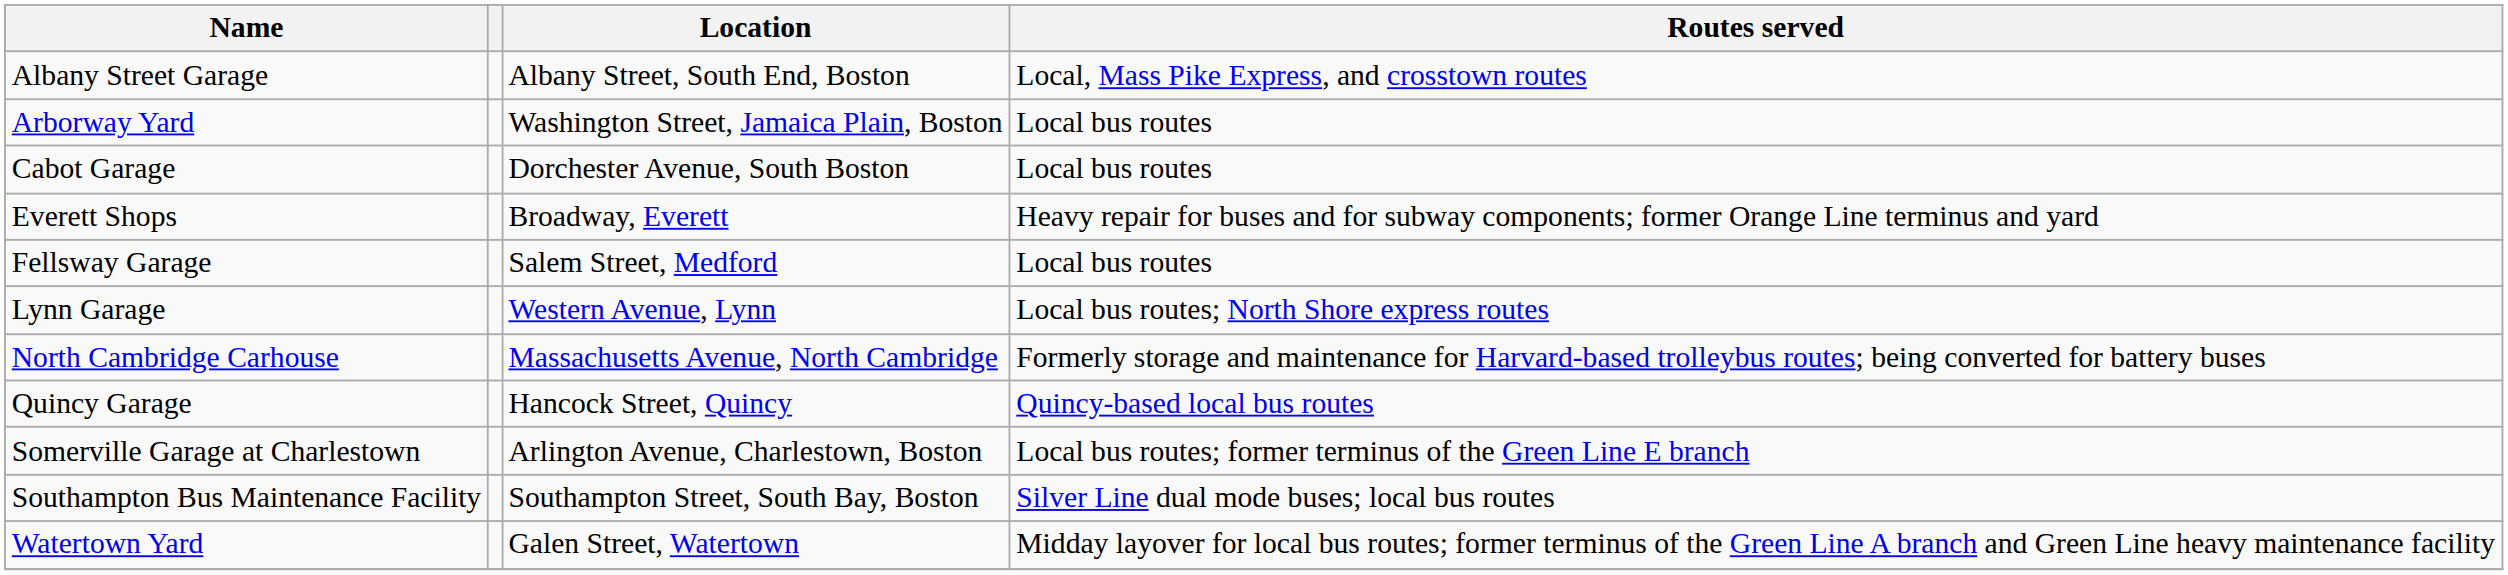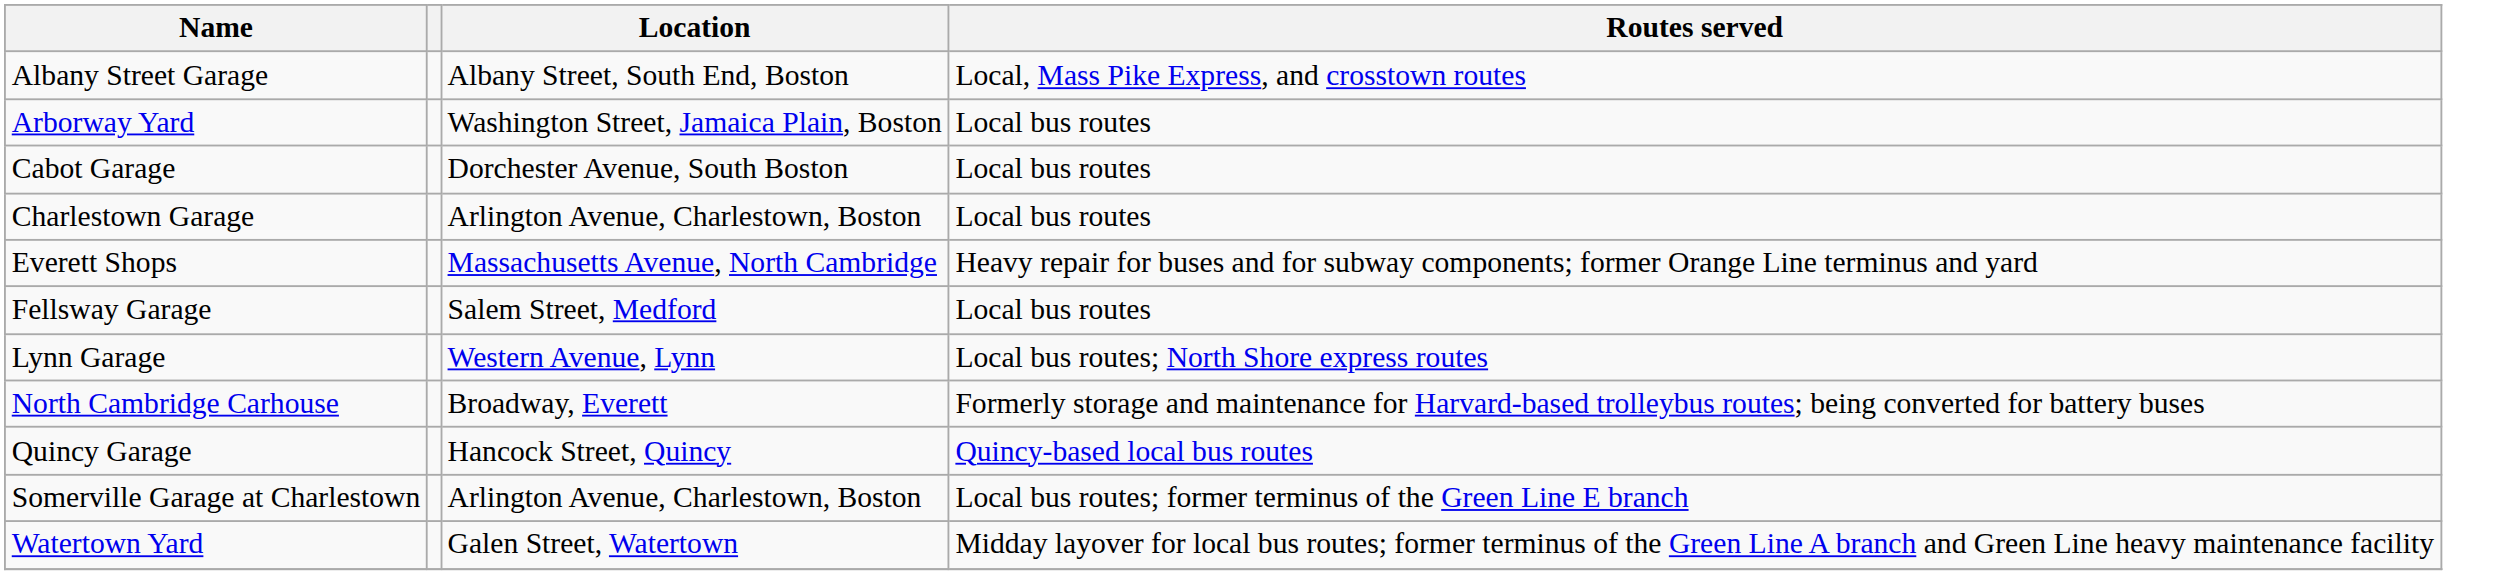+ row: (133, 215)
(618, 215) Broadway, Everett -> (692, 262) Massachusetts Avenue, North Cambridge
(753, 356) Massachusetts Avenue, North Cambridge -> (558, 403) Broadway, Everett
- row: (246, 497)
